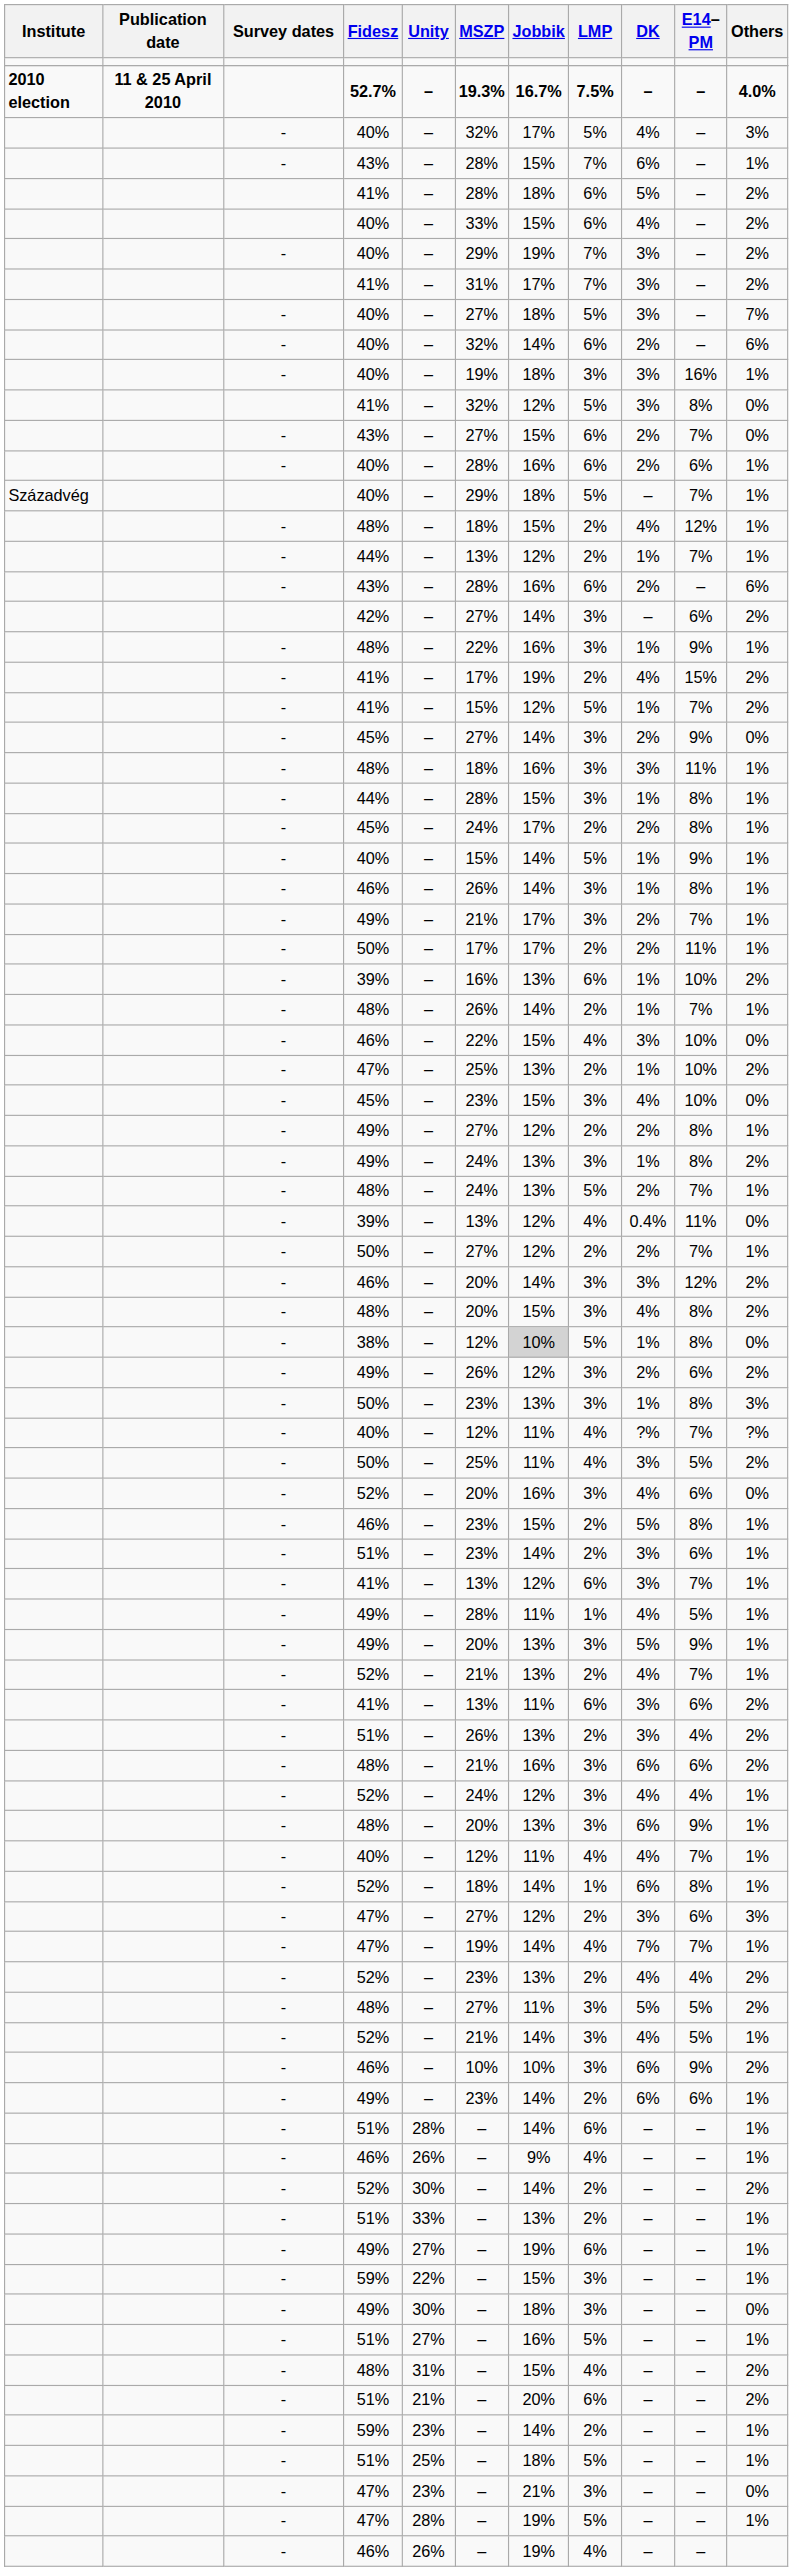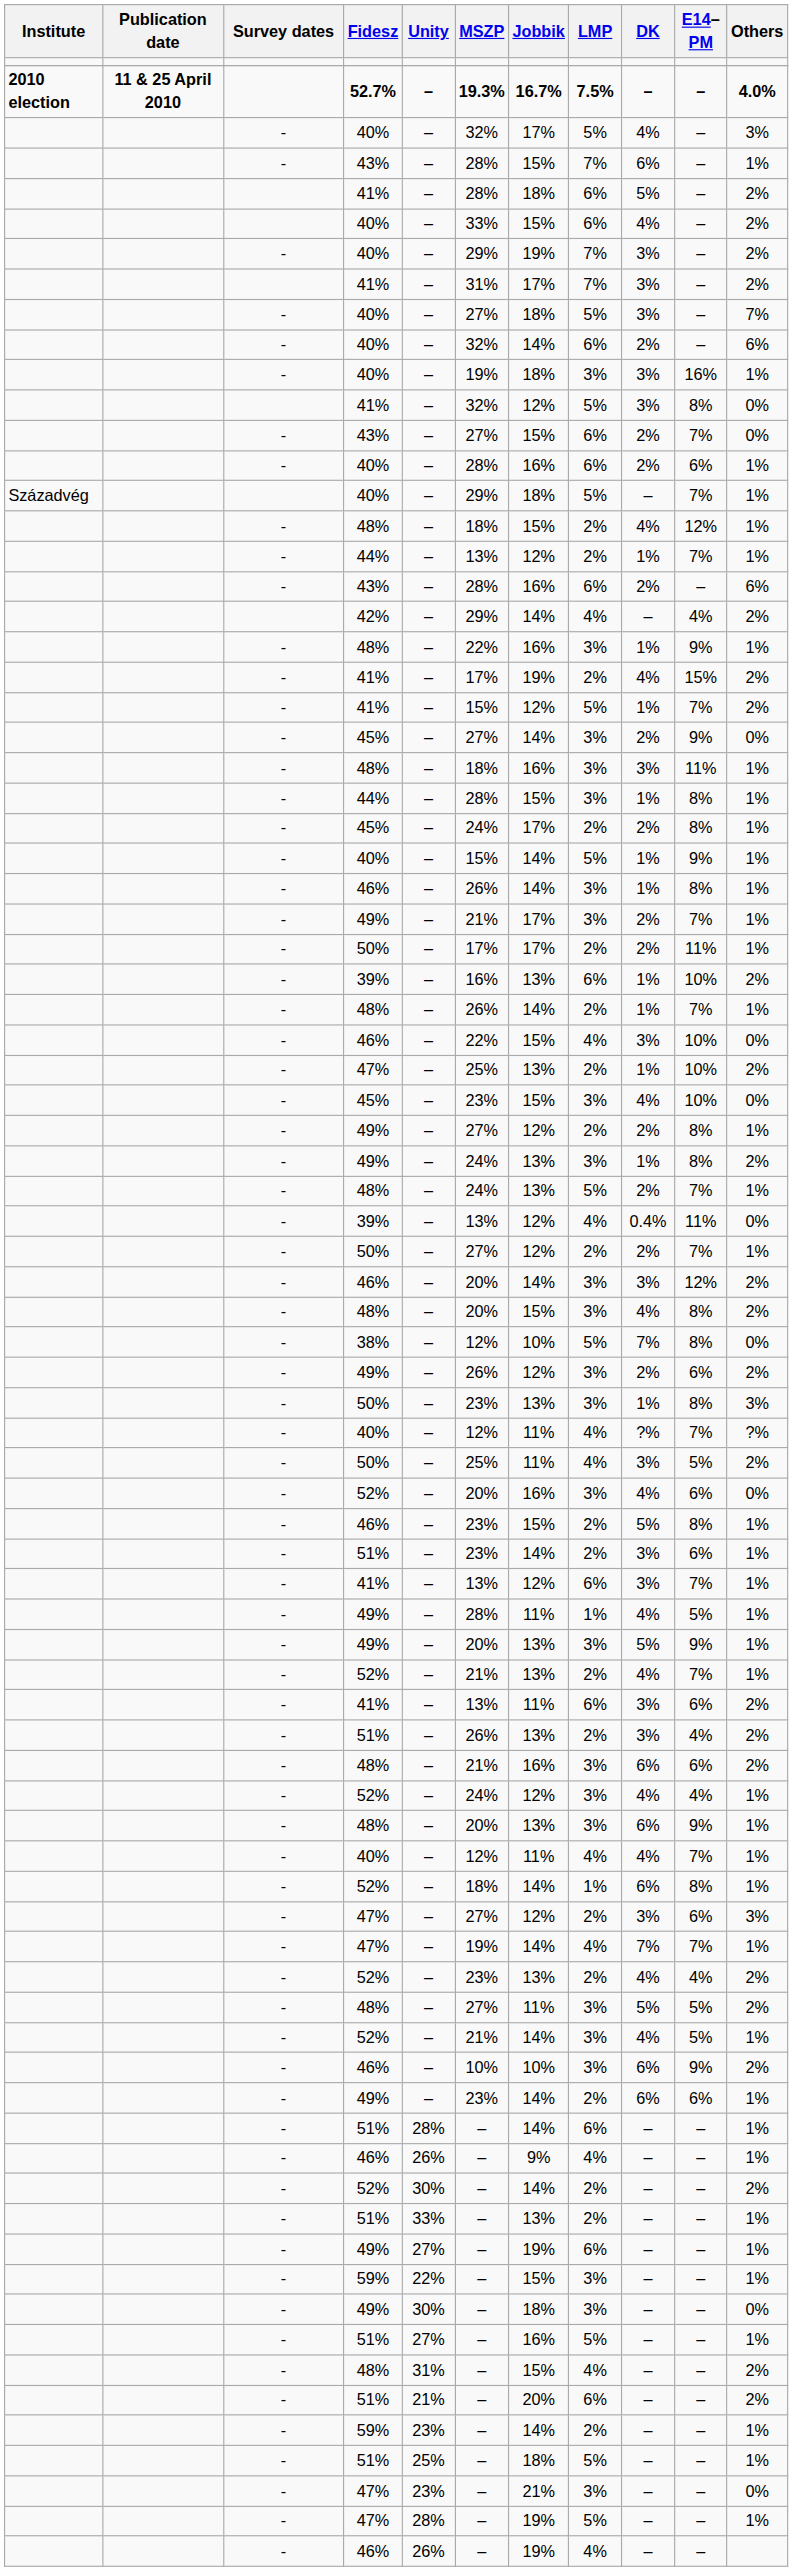(482, 617) 27% -> (482, 617) 29%
(595, 617) 3% -> (595, 617) 4%
(701, 617) 6% -> (701, 617) 4%
(539, 1342) lightgrey background -> (539, 1342) no background
(648, 1342) 1% -> (648, 1342) 7%
